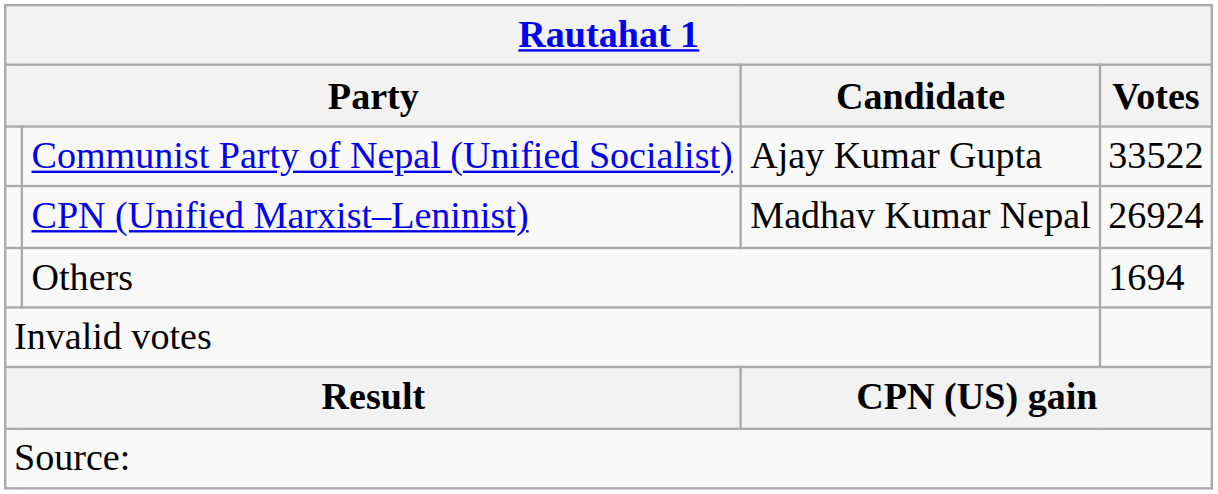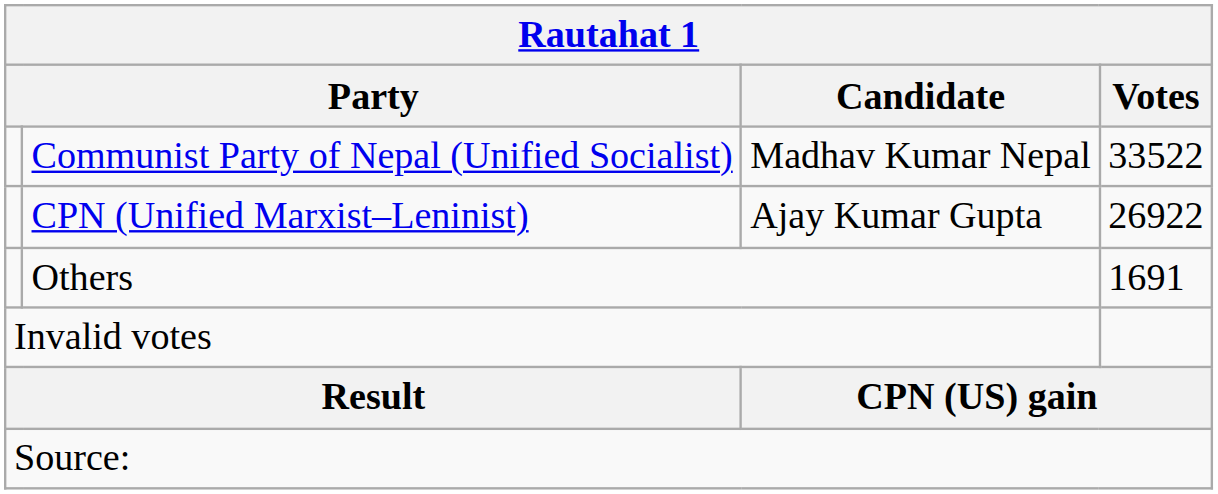(896, 155) Ajay Kumar Gupta -> (921, 155) Madhav Kumar Nepal
(921, 215) Madhav Kumar Nepal -> (896, 215) Ajay Kumar Gupta
(1156, 215) 26924 -> (1156, 215) 26922
(1146, 276) 1694 -> (1146, 276) 1691
